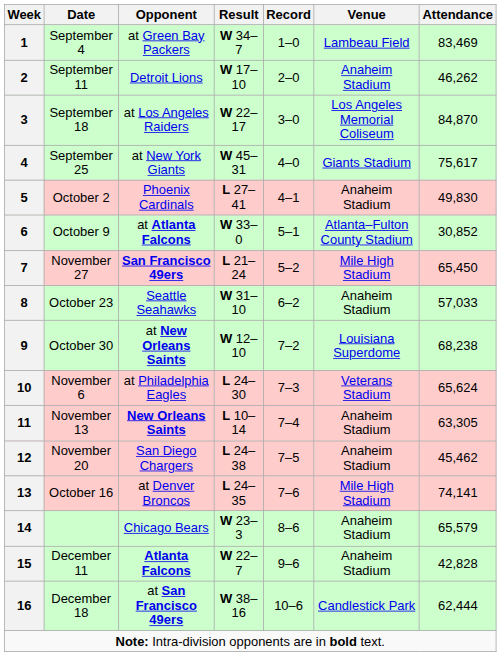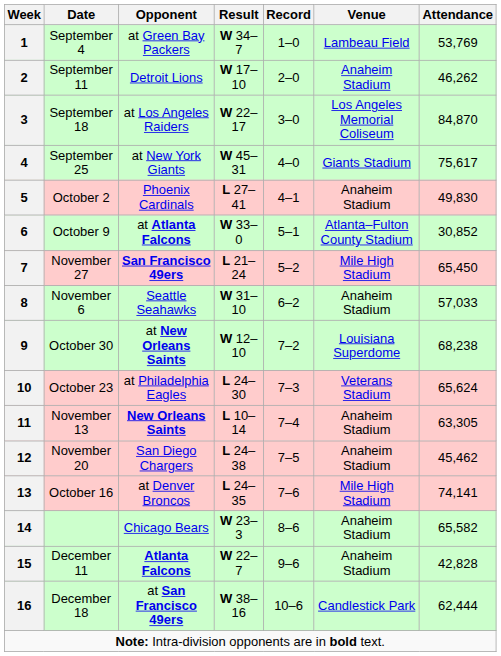(458, 42) 83,469 -> (458, 42) 53,769
(81, 303) October 23 -> (81, 303) November 6
(81, 387) November 6 -> (81, 387) October 23
(458, 528) 65,579 -> (458, 528) 65,582
